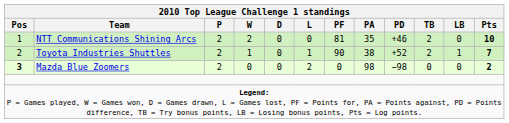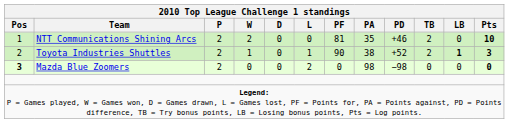(459, 53) normal -> (459, 53) bold
(489, 53) 7 -> (489, 53) 3
(489, 67) 2 -> (489, 67) 0
